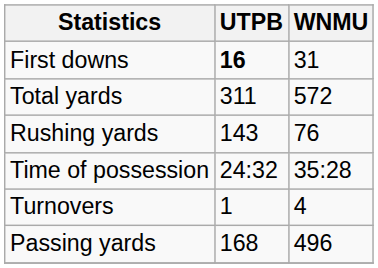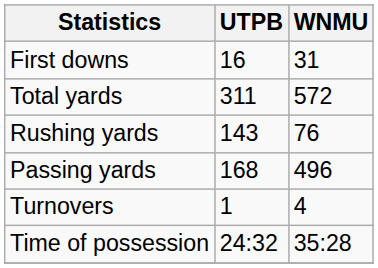(233, 59) bold -> (233, 59) normal
rows swapped: (83, 243) <-> (110, 170)
